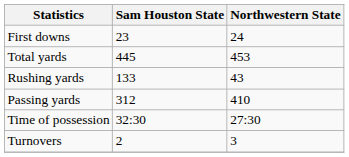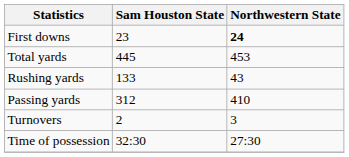(237, 36) normal -> (237, 36) bold
rows swapped: (35, 141) <-> (59, 120)
